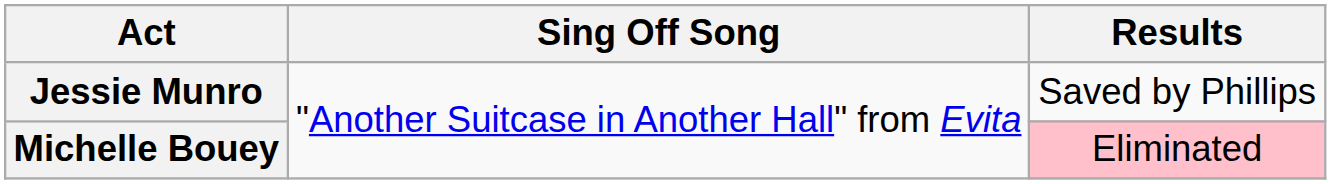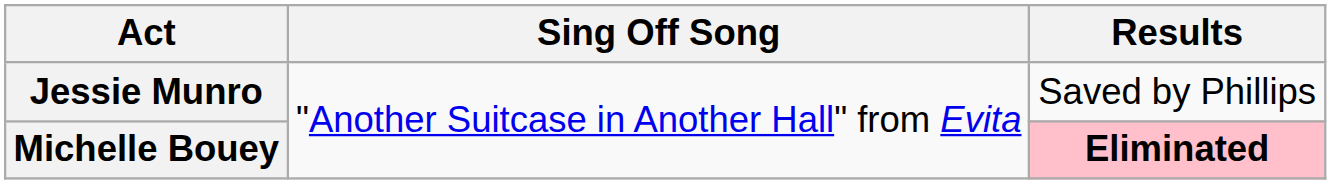(1177, 149) normal -> (1177, 149) bold
